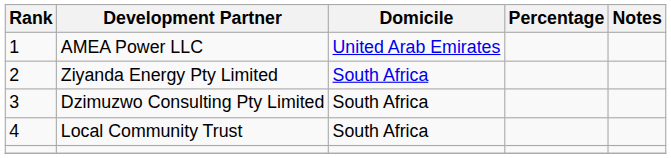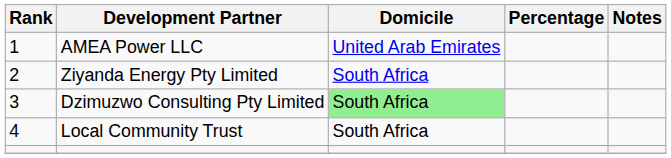(380, 103) no background -> (380, 103) lightgreen background
